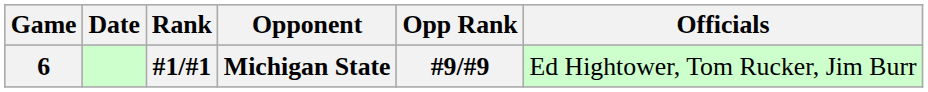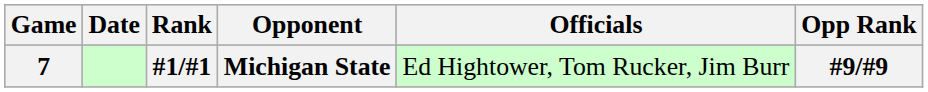columns swapped: (460, 24) <-> (723, 24)
(44, 65) 6 -> (44, 65) 7
